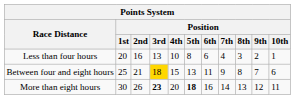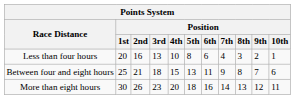(157, 72) gold background -> (157, 72) no background
(157, 87) bold -> (157, 87) normal
(191, 87) bold -> (191, 87) normal
